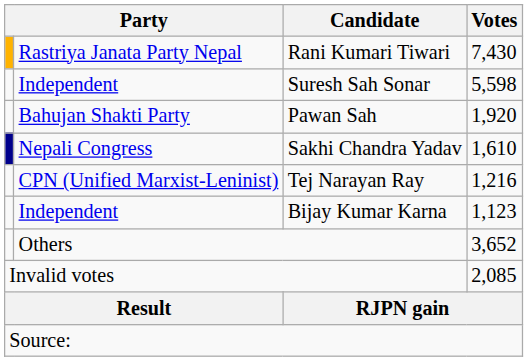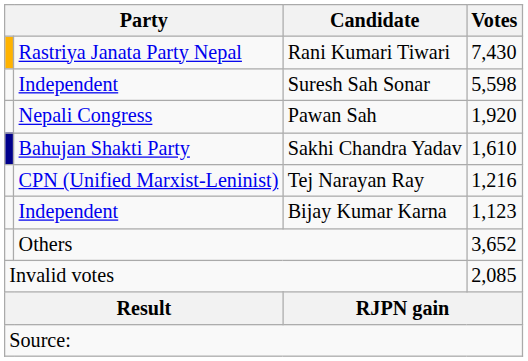(104, 116) Bahujan Shakti Party -> (85, 116) Nepali Congress
(85, 148) Nepali Congress -> (104, 148) Bahujan Shakti Party
